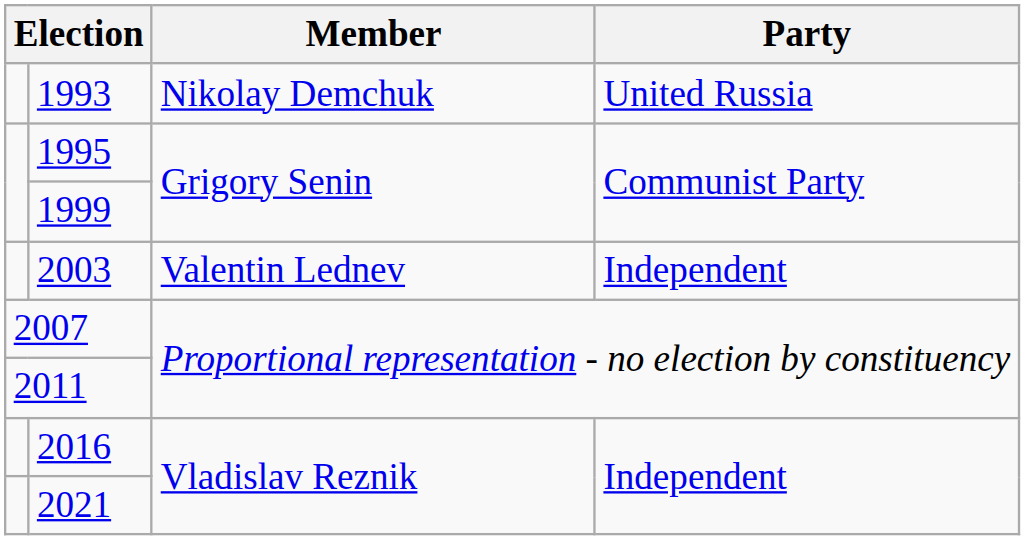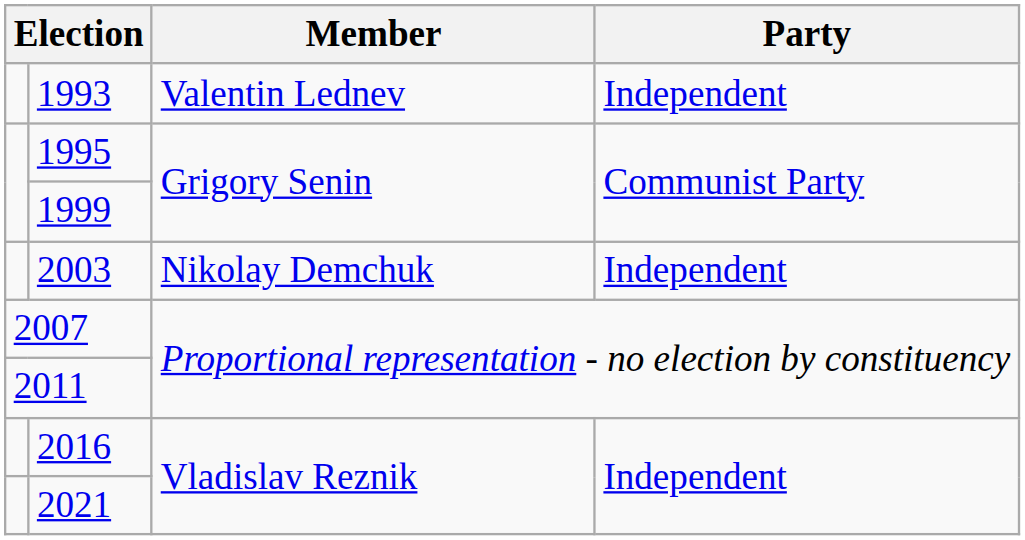(297, 92) Nikolay Demchuk -> (283, 92) Valentin Lednev
(708, 92) United Russia -> (695, 92) Independent
(283, 269) Valentin Lednev -> (297, 269) Nikolay Demchuk
